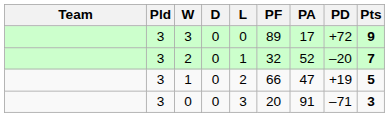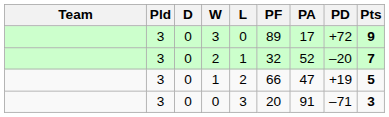columns swapped: (188, 15) <-> (215, 15)
